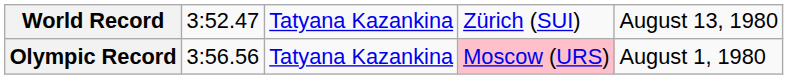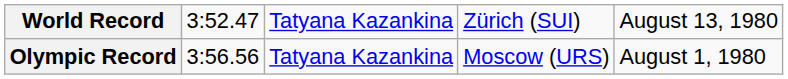(536, 56) pink background -> (536, 56) no background
